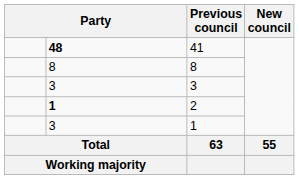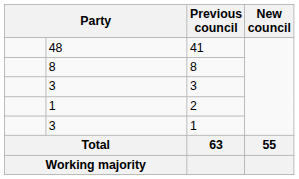(55, 47) bold -> (55, 47) normal
(52, 106) bold -> (52, 106) normal
